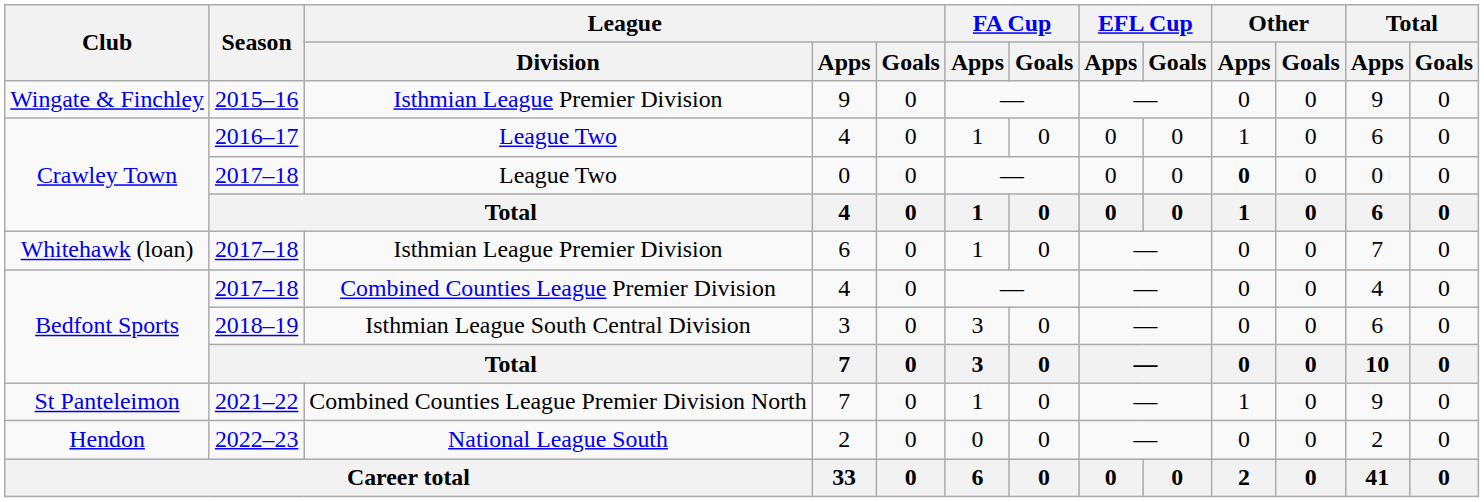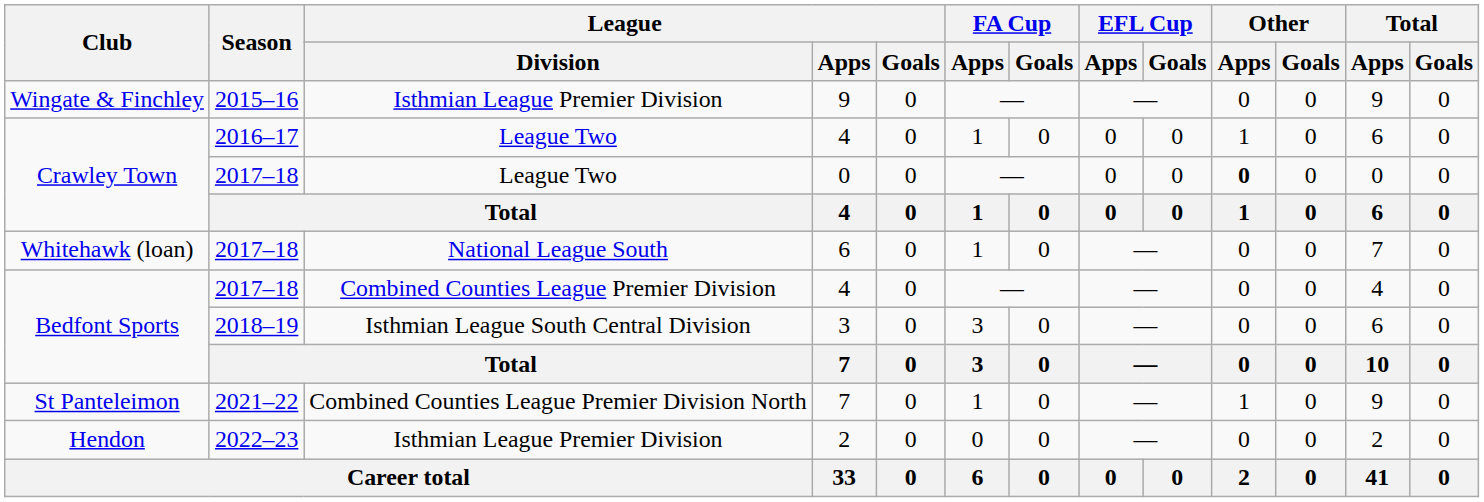(558, 250) Isthmian League Premier Division -> (558, 250) National League South
(558, 439) National League South -> (558, 439) Isthmian League Premier Division
